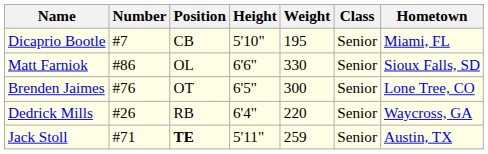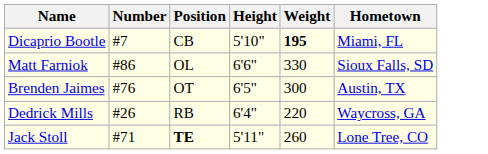- column: (357, 16)
(295, 40) normal -> (295, 40) bold
(429, 88) Lone Tree, CO -> (371, 88) Austin, TX
(295, 137) 259 -> (295, 137) 260
(418, 137) Austin, TX -> (383, 137) Lone Tree, CO
